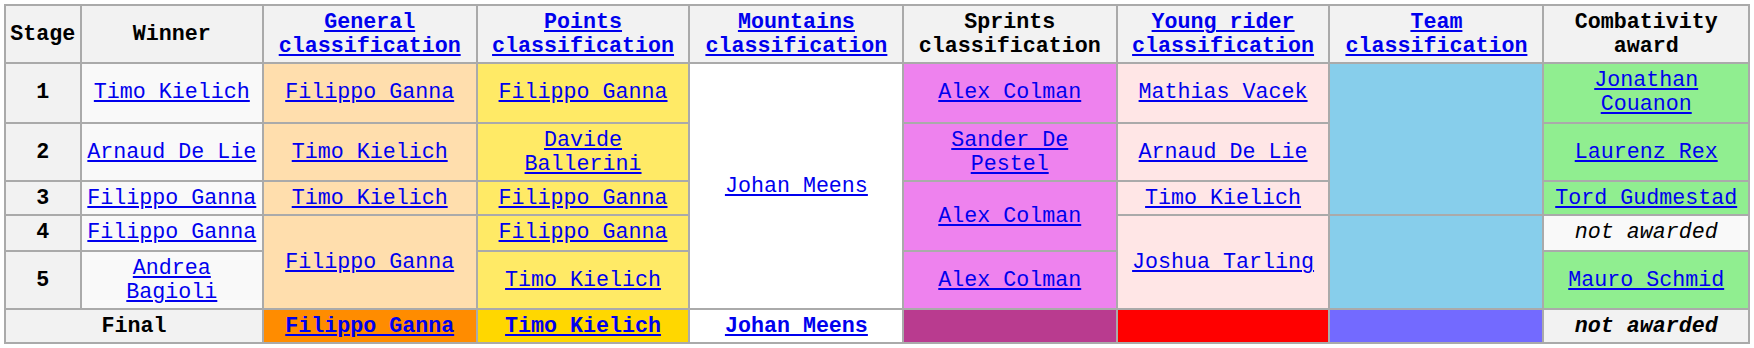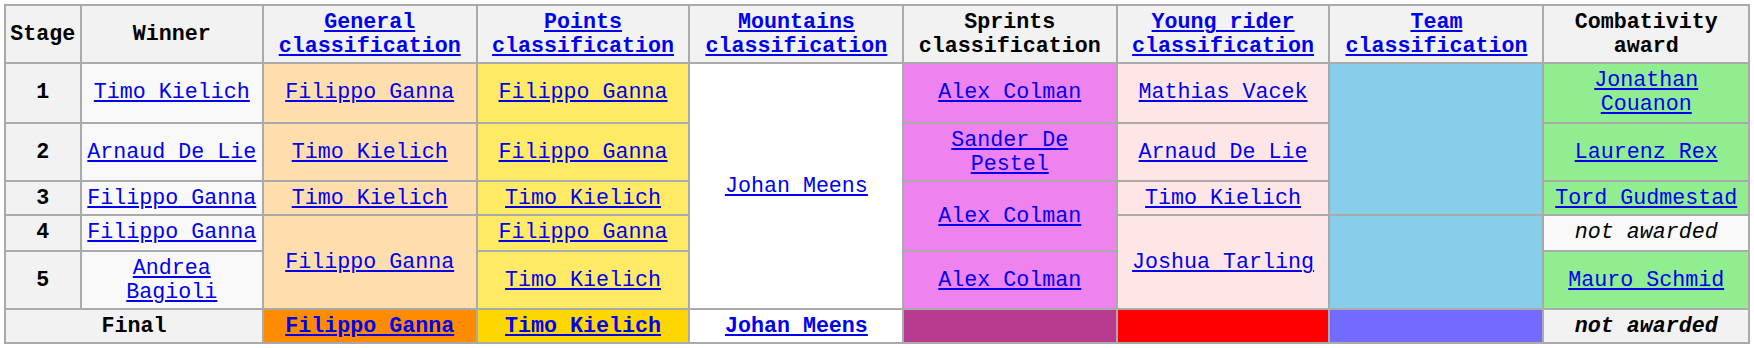(583, 151) Davide Ballerini -> (583, 151) Filippo Ganna
(583, 198) Filippo Ganna -> (583, 198) Timo Kielich
